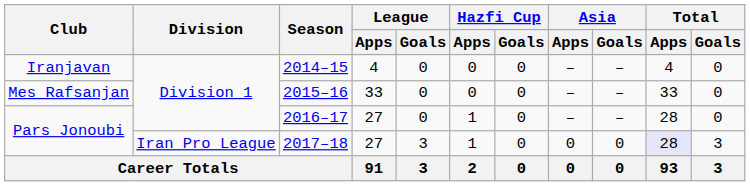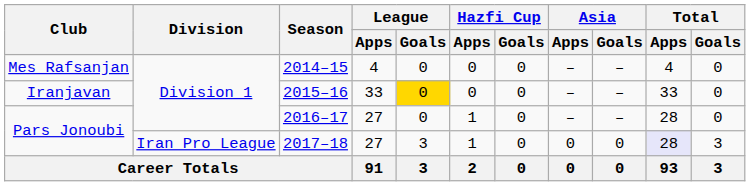(69, 68) Iranjavan -> (69, 68) Mes Rafsanjan
(69, 93) Mes Rafsanjan -> (69, 93) Iranjavan
(423, 93) no background -> (423, 93) gold background
